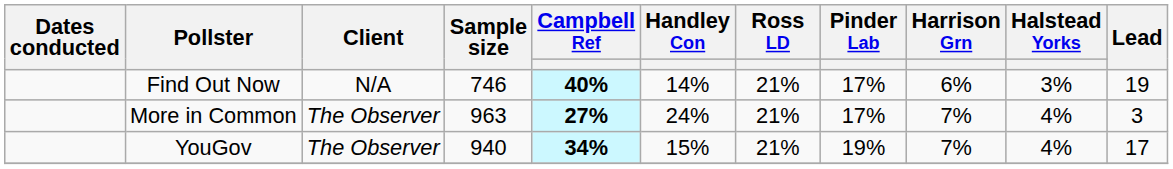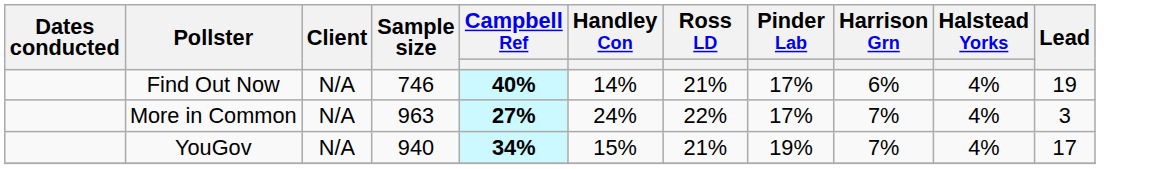(1056, 85) 3% -> (984, 85) 4%
(373, 116) The Observer -> (337, 116) N/A
(778, 116) 21% -> (705, 116) 22%
(373, 148) The Observer -> (337, 148) N/A
